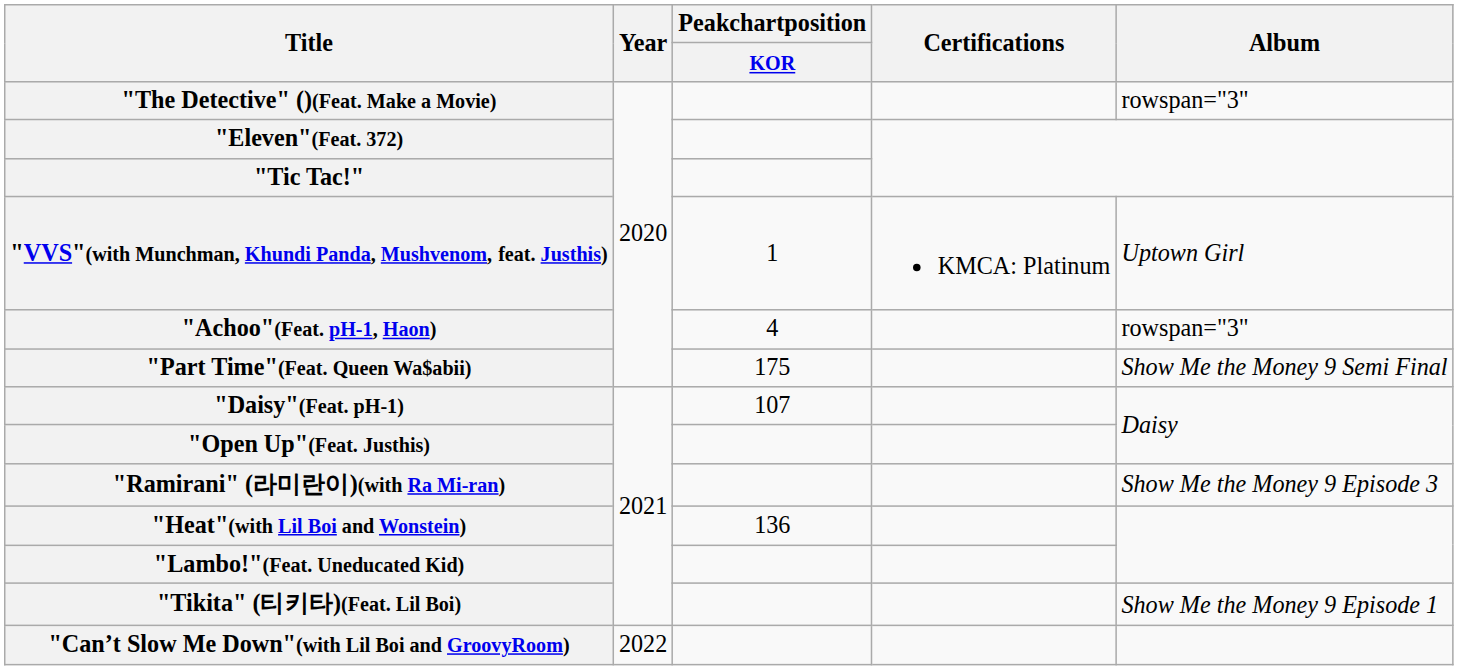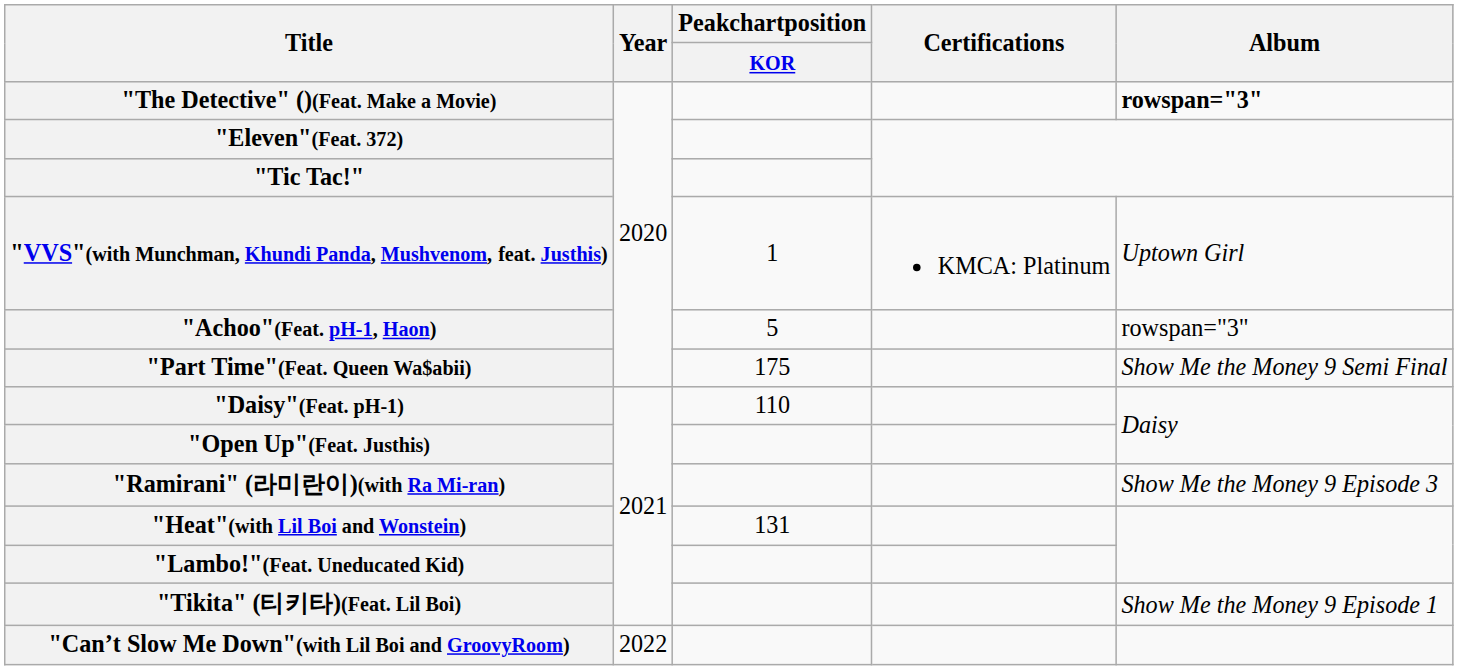(1185, 100) normal -> (1192, 100) bold
(772, 329) 4 -> (772, 329) 5
(772, 405) 107 -> (772, 405) 110
(772, 525) 136 -> (772, 525) 131
